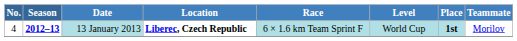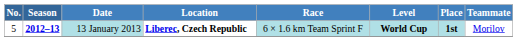(14, 28) 4 -> (14, 28) 5
(404, 28) normal -> (404, 28) bold
